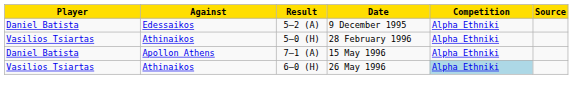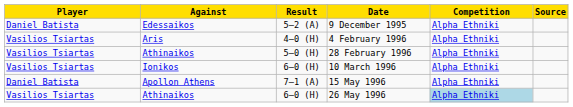+ row: (368, 39)
+ row: (362, 67)
